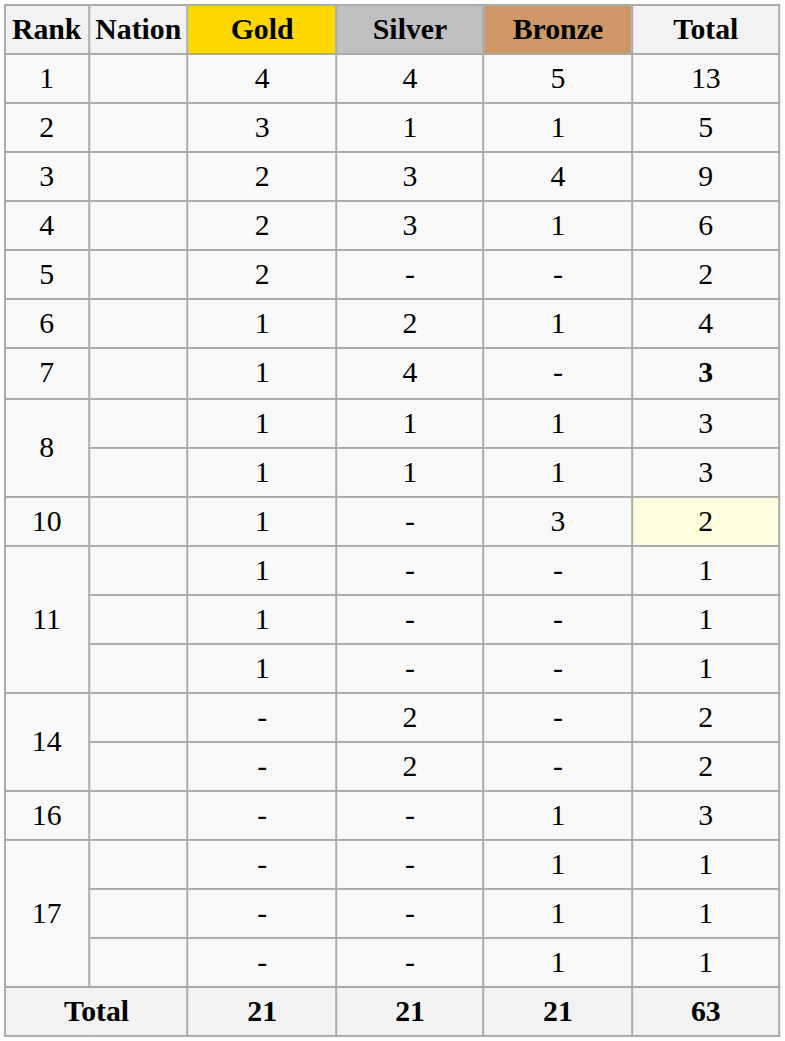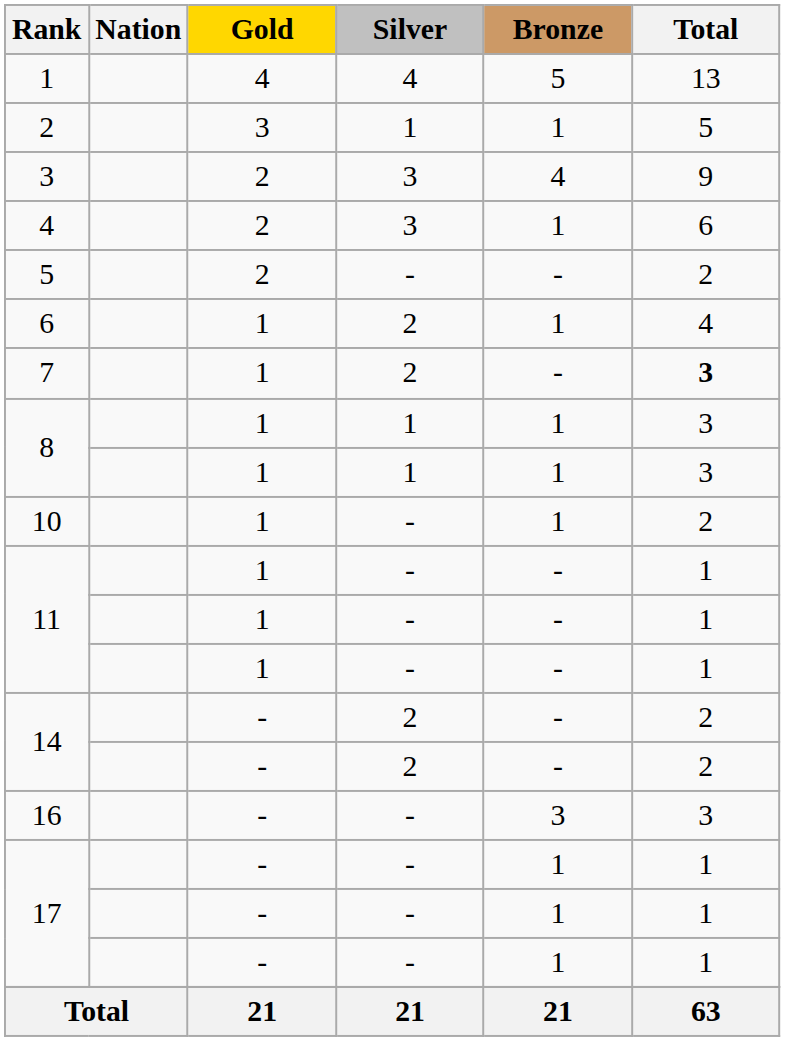(410, 373) 4 -> (410, 373) 2
(558, 520) 3 -> (558, 520) 1
(706, 520) lightyellow background -> (706, 520) no background
(558, 815) 1 -> (558, 815) 3
